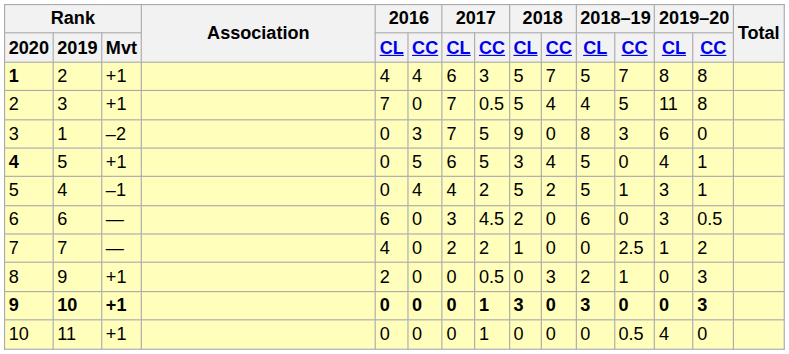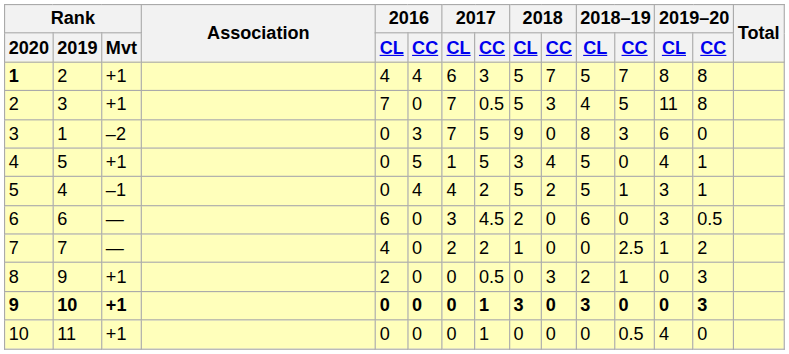(551, 104) 4 -> (551, 104) 3
(14, 162) bold -> (14, 162) normal
(452, 162) 6 -> (452, 162) 1
